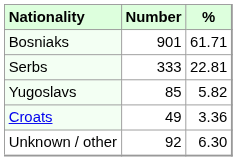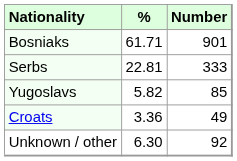columns swapped: (153, 17) <-> (209, 17)
